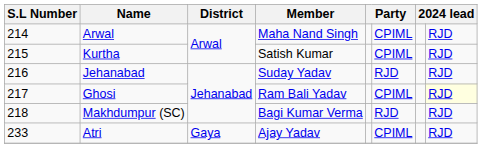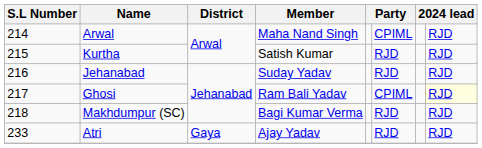(393, 53) CPIML -> (386, 53) RJD
(393, 133) CPIML -> (386, 133) RJD
